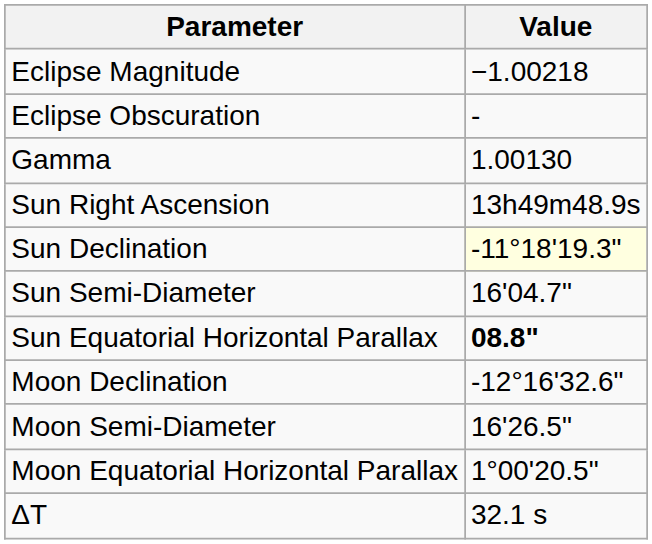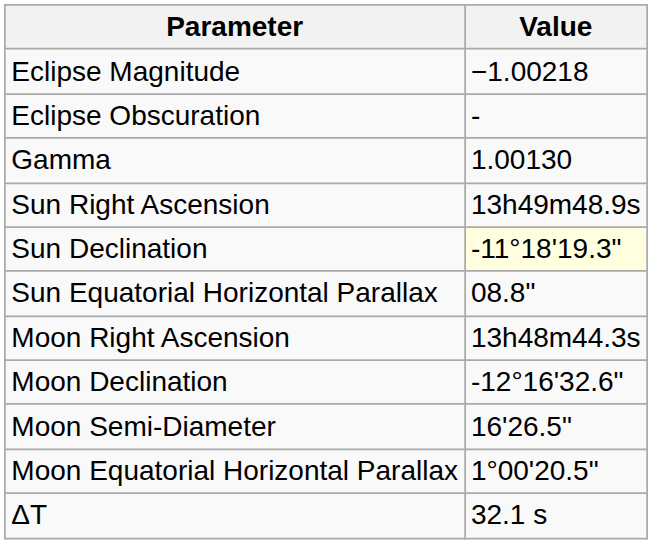- row: (133, 293)
(505, 337) bold -> (503, 293) normal
+ row: (151, 337)
